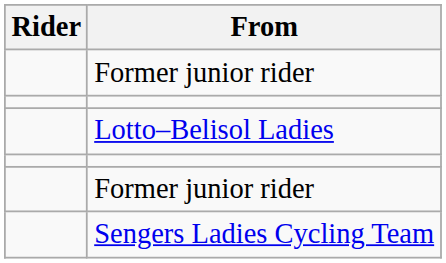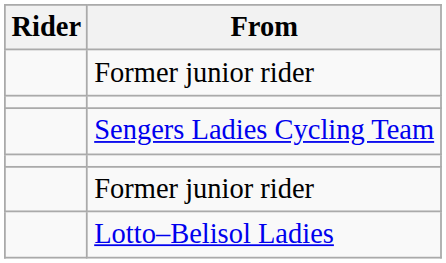(214, 130) Lotto–Belisol Ladies -> (264, 130) Sengers Ladies Cycling Team
(264, 234) Sengers Ladies Cycling Team -> (214, 234) Lotto–Belisol Ladies
